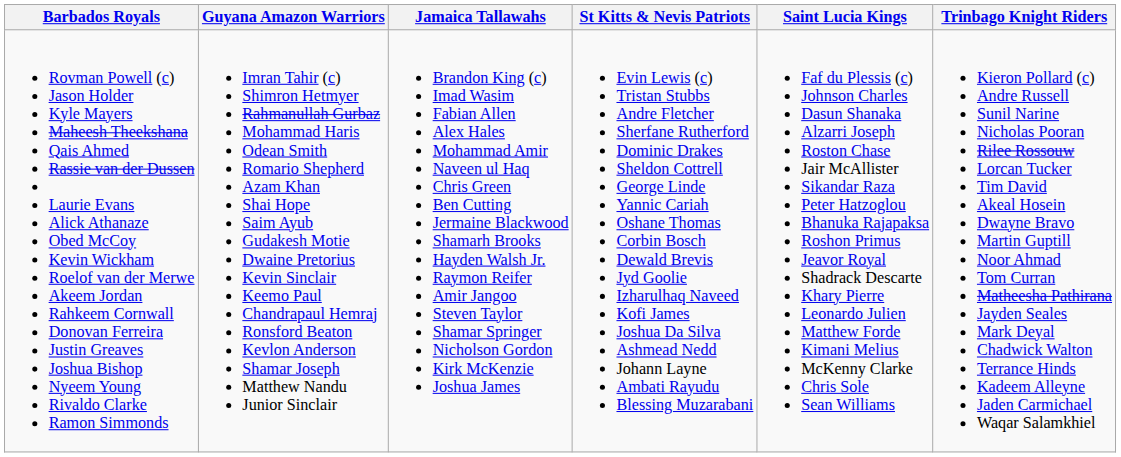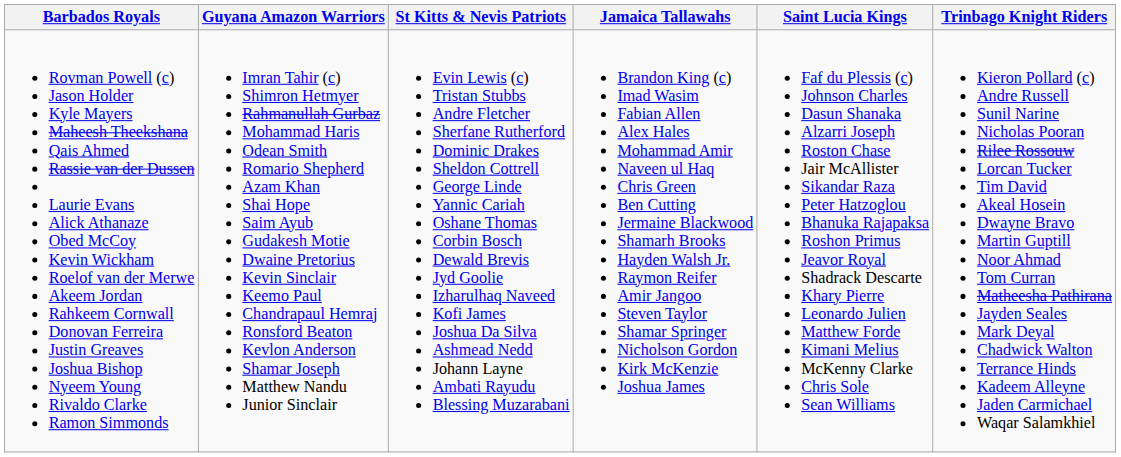columns swapped: (480, 17) <-> (665, 17)
